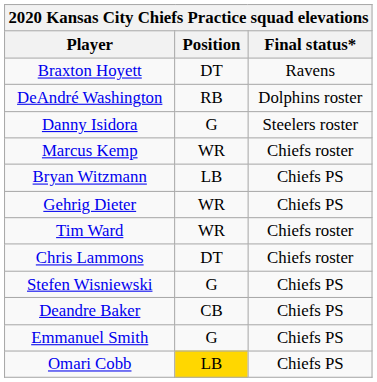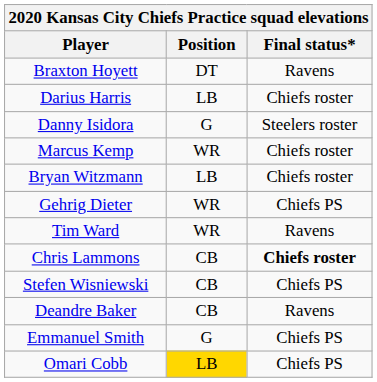- row: (90, 97)
+ row: (86, 97)
(310, 177) Chiefs PS -> (310, 177) Chiefs roster
(310, 230) Chiefs roster -> (310, 230) Ravens
(211, 257) DT -> (207, 257) CB
(310, 257) normal -> (310, 257) bold
(211, 284) G -> (207, 284) CB
(310, 310) Chiefs PS -> (310, 310) Ravens
